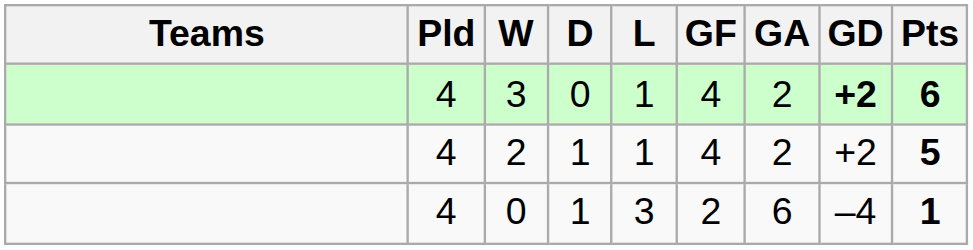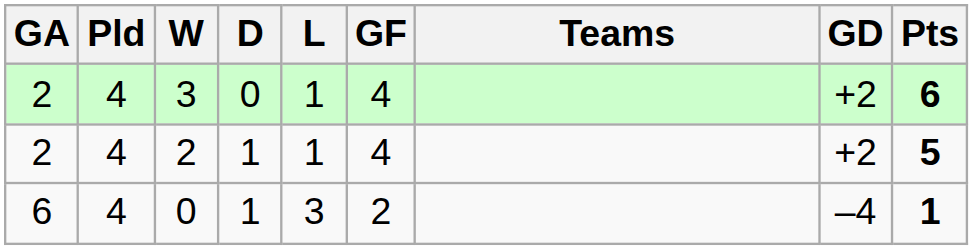columns swapped: (207, 34) <-> (782, 34)
(856, 93) bold -> (856, 93) normal
